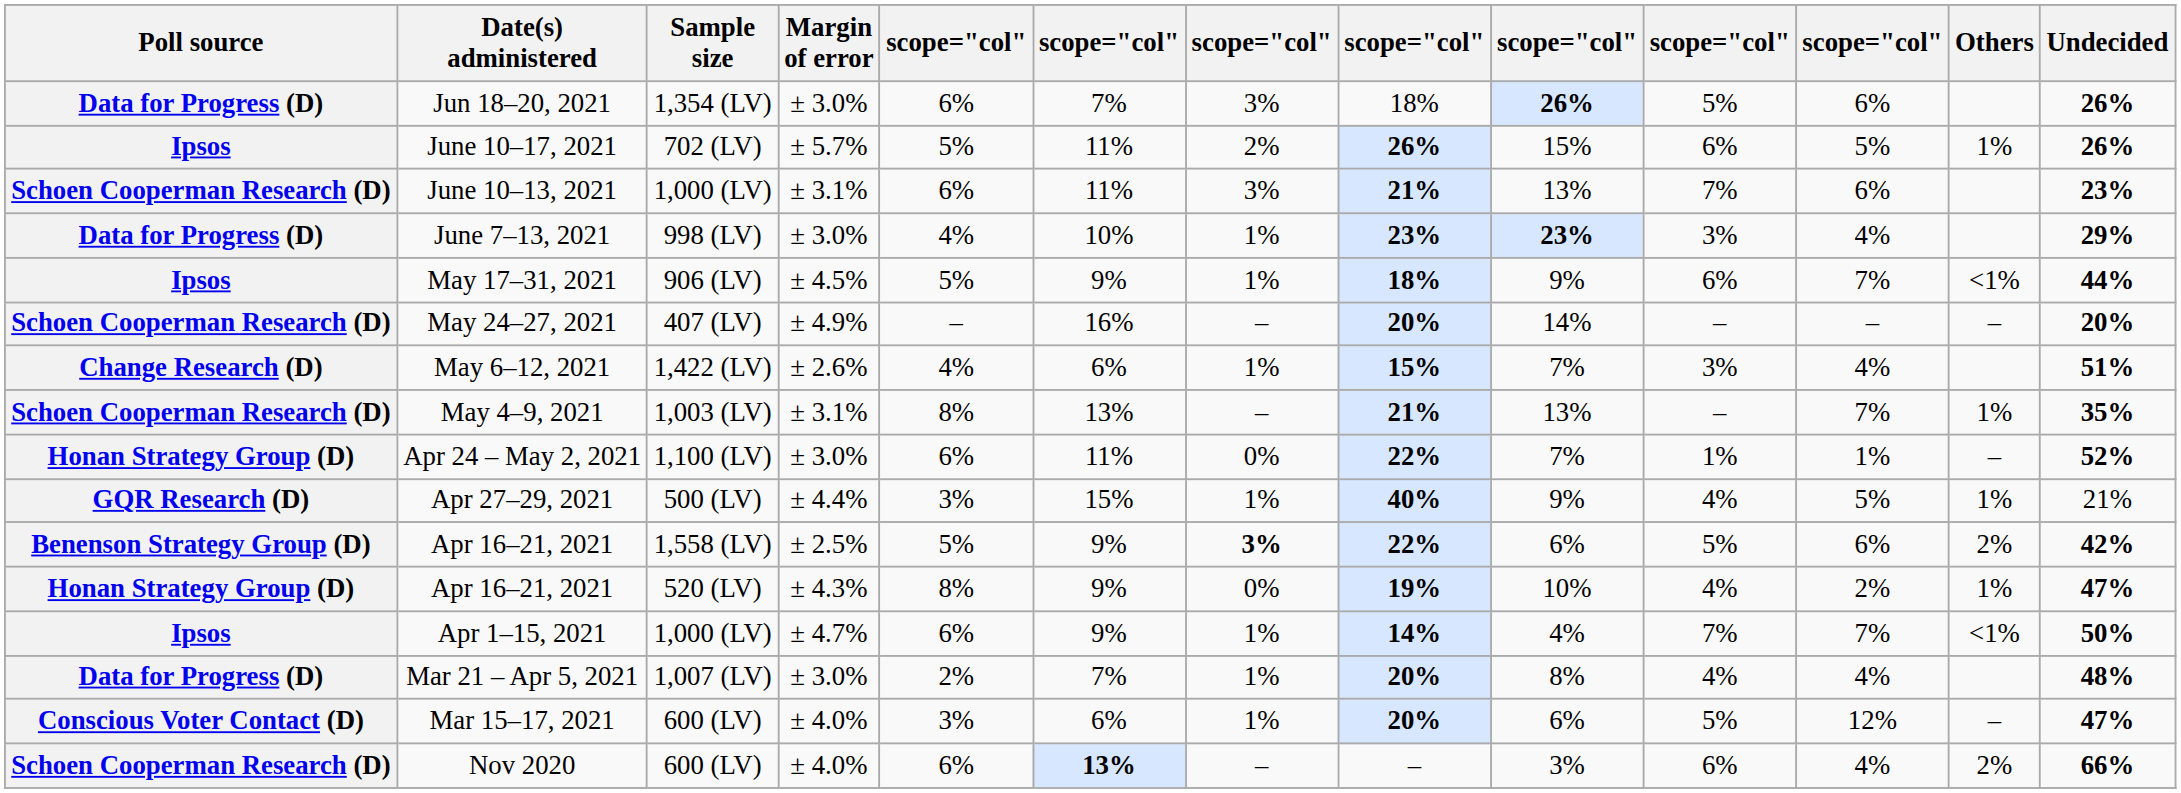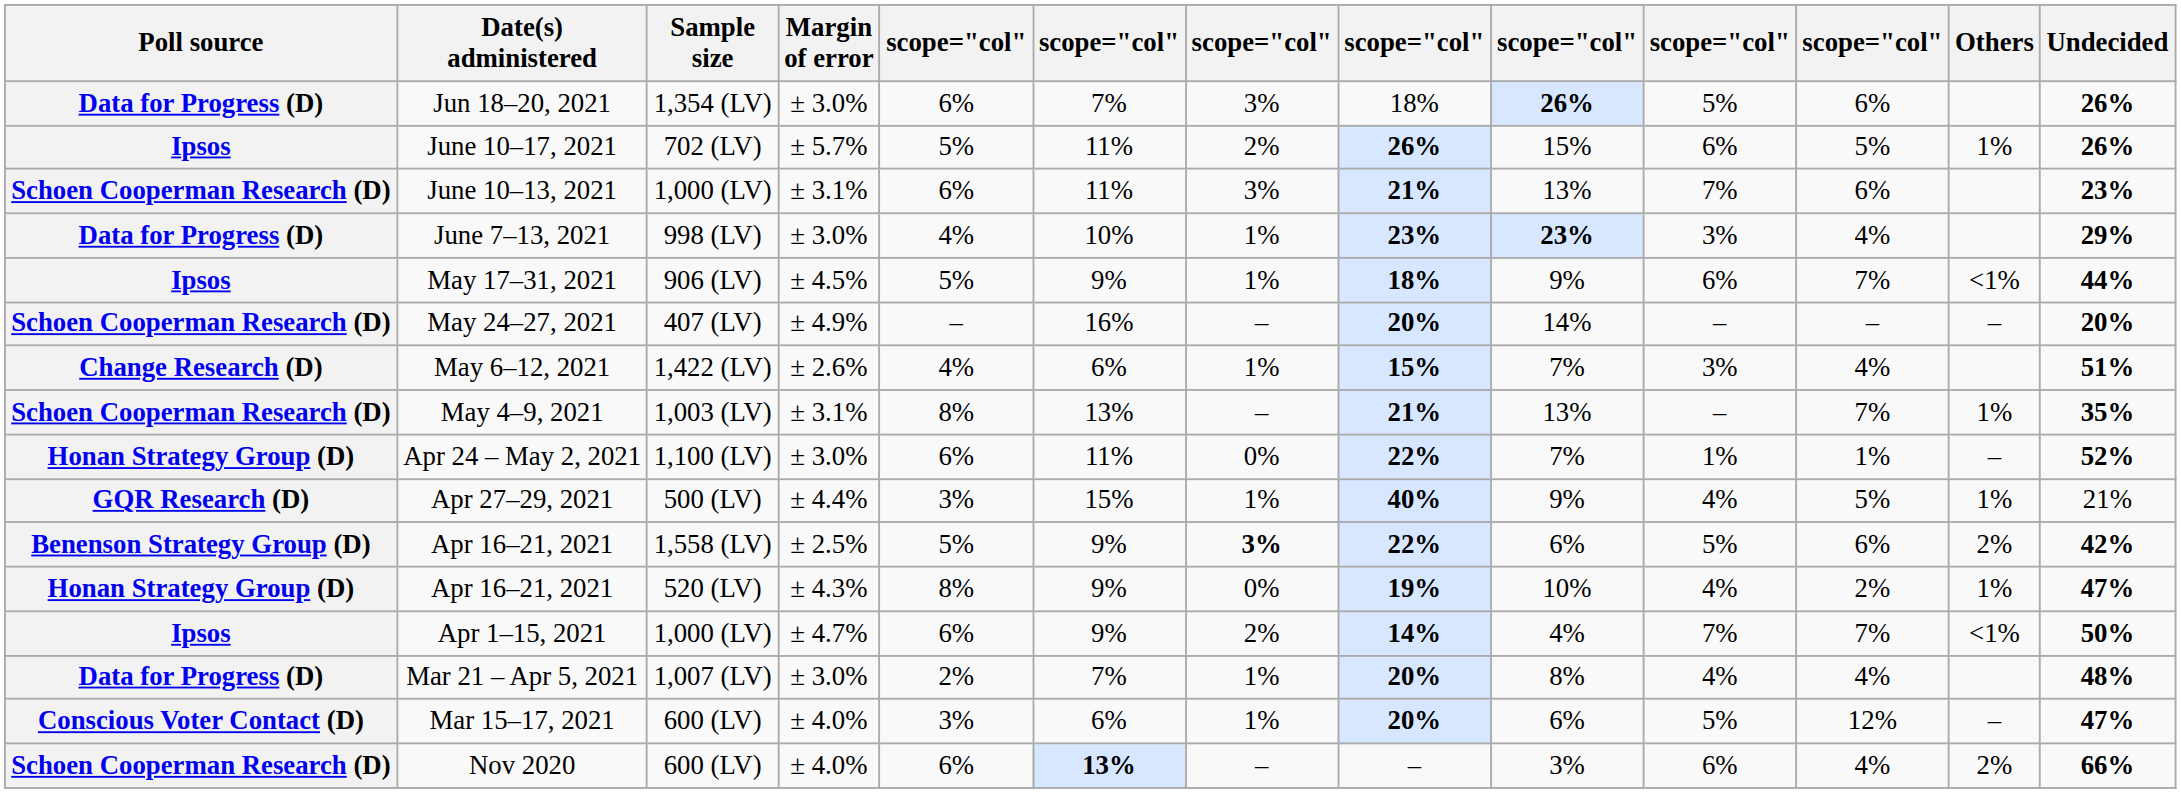(1262, 632) 1% -> (1262, 632) 2%
